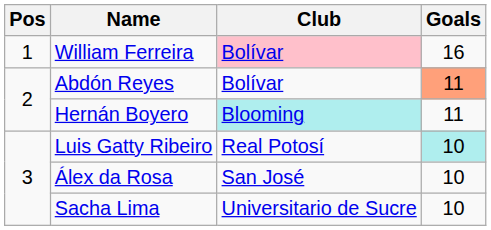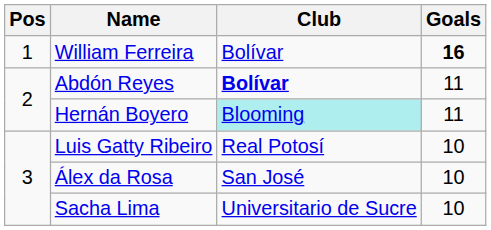(252, 51) pink background -> (252, 51) no background
(453, 51) normal -> (453, 51) bold
(252, 83) normal -> (255, 83) bold
(453, 83) lightsalmon background -> (453, 83) no background
(453, 146) paleturquoise background -> (453, 146) no background
